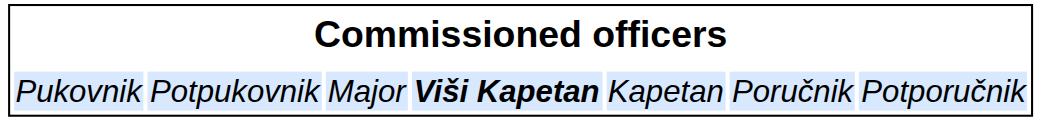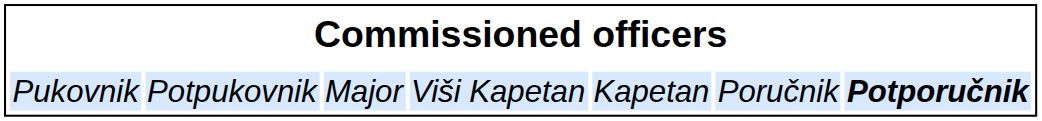(507, 91) bold -> (498, 91) normal
(944, 91) normal -> (938, 91) bold
